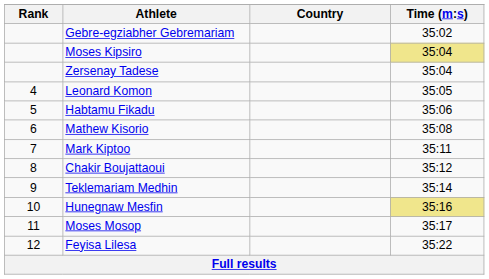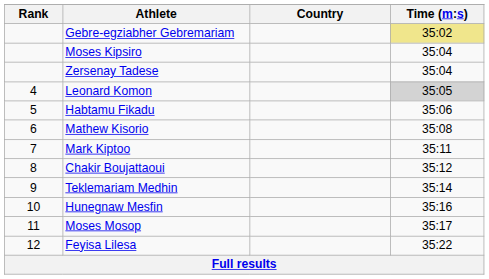(437, 33) no background -> (437, 33) khaki background
(437, 52) khaki background -> (437, 52) no background
(437, 91) no background -> (437, 91) lightgrey background
(437, 206) khaki background -> (437, 206) no background
